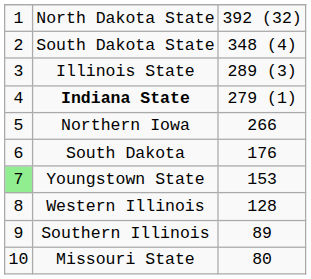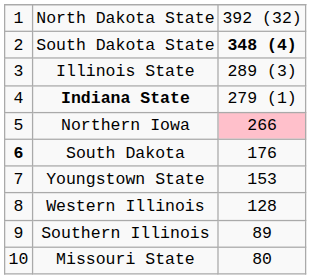(262, 45) normal -> (262, 45) bold
(262, 126) no background -> (262, 126) pink background
(18, 153) normal -> (18, 153) bold
(18, 180) lightgreen background -> (18, 180) no background
